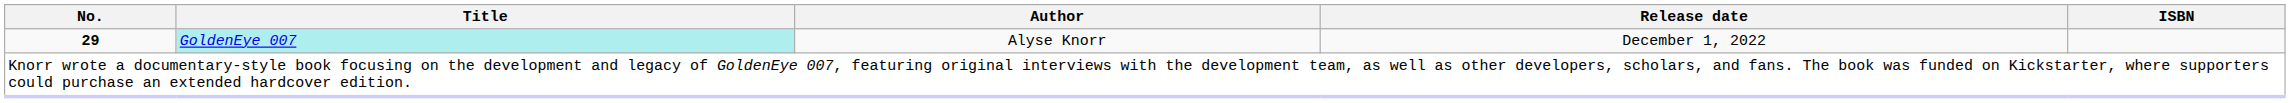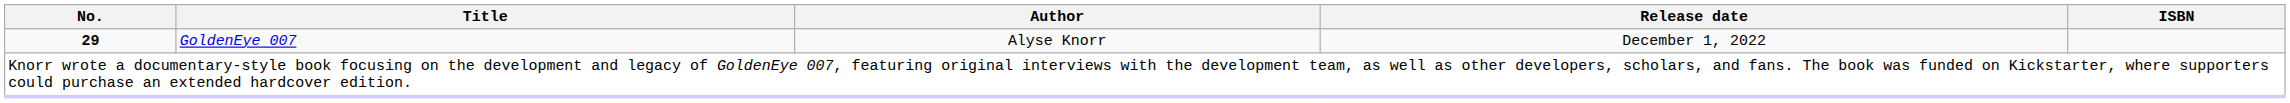(238, 41) paleturquoise background -> (238, 41) no background
